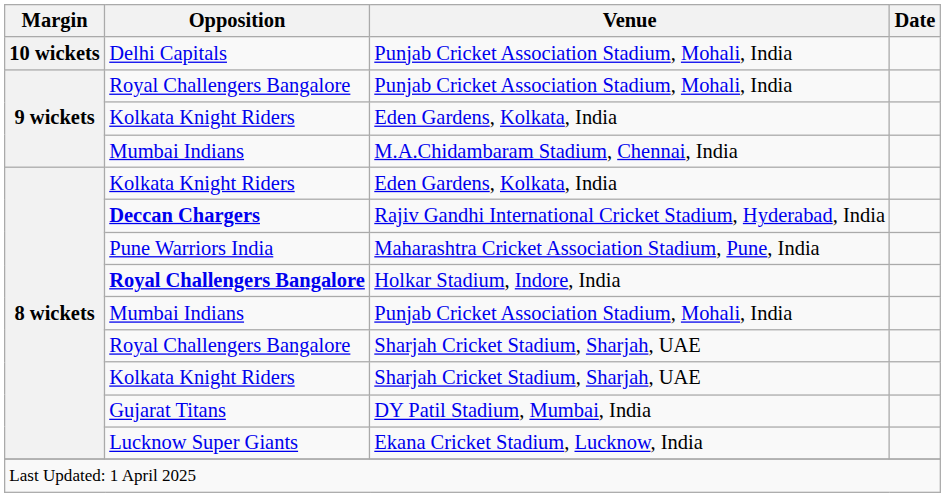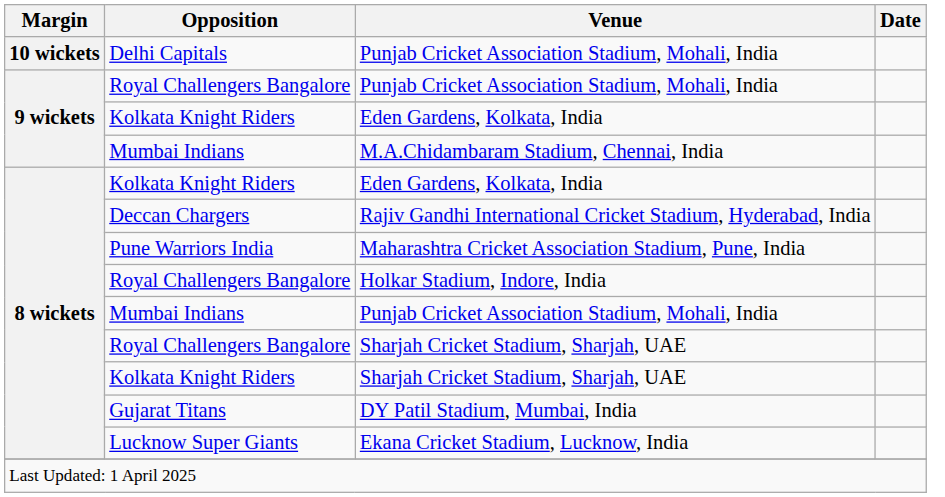(185, 215) bold -> (179, 215) normal
(237, 280) bold -> (230, 280) normal
